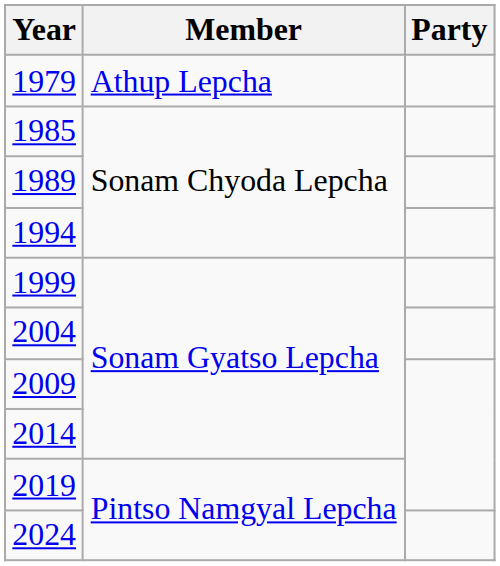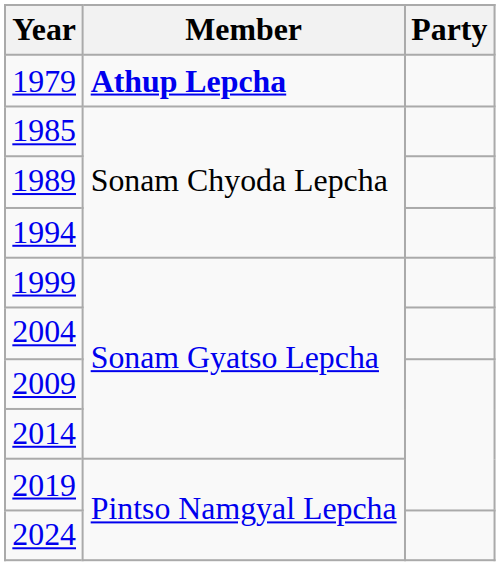(181, 80) normal -> (188, 80) bold
